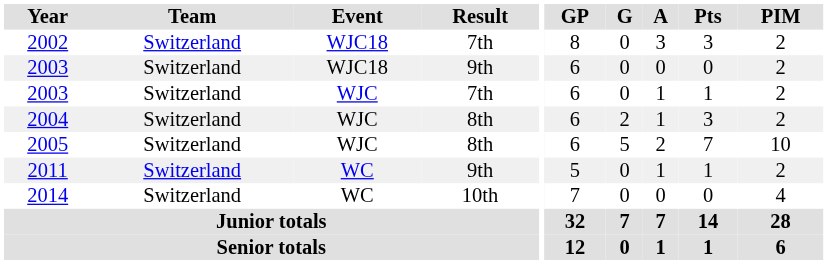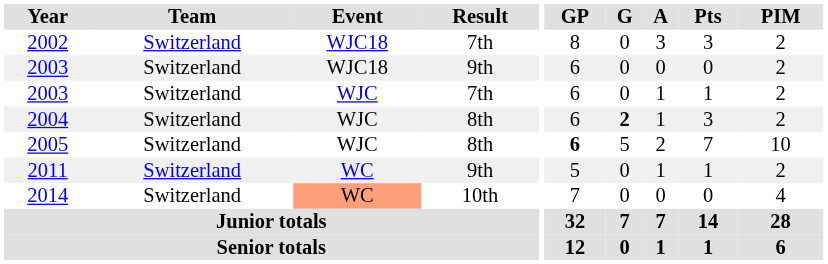(625, 119) normal -> (625, 119) bold
(575, 144) normal -> (575, 144) bold
(357, 195) no background -> (357, 195) lightsalmon background
